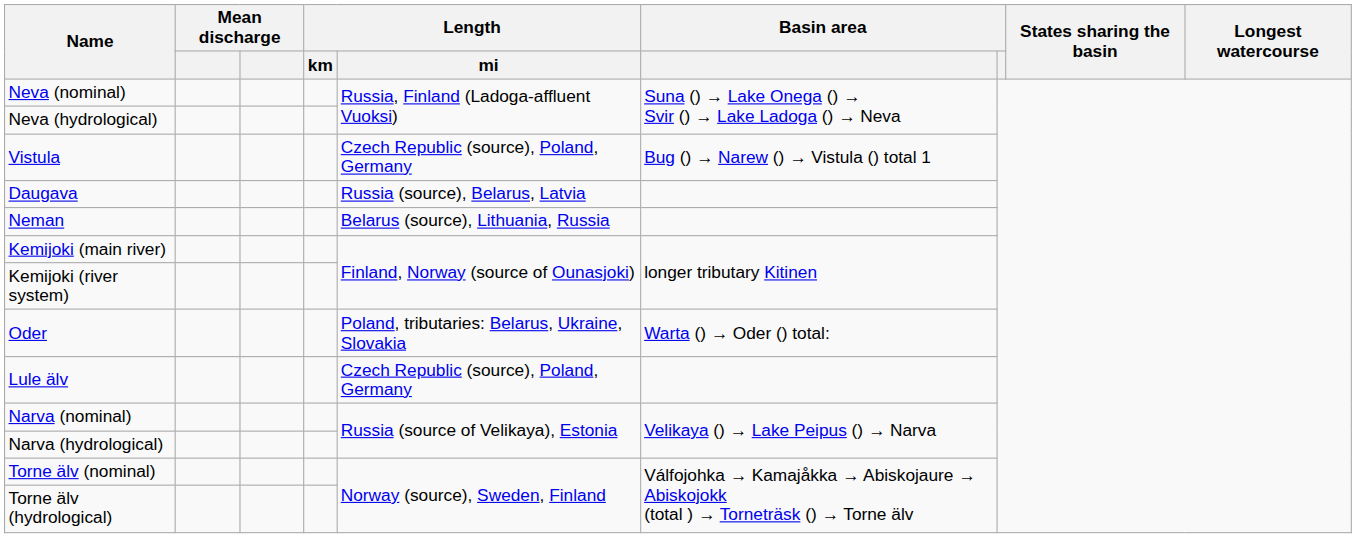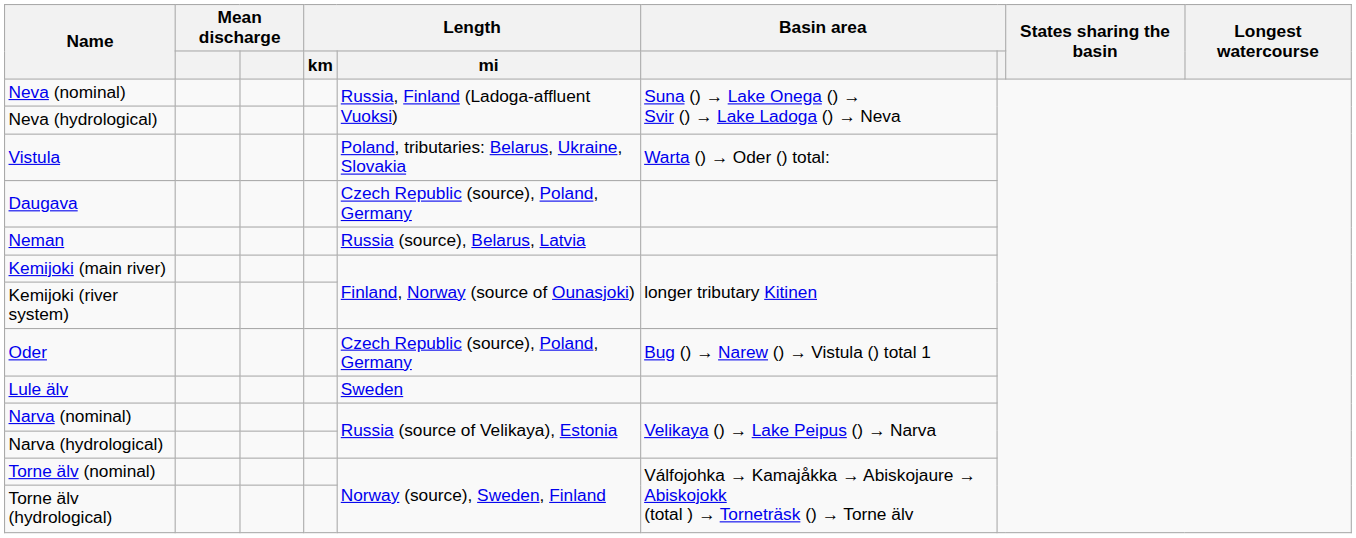(469, 156) Czech Republic (source), Poland, Germany -> (481, 156) Poland, tributaries: Belarus, Ukraine, Slovakia
(788, 156) Bug () → Narew () → Vistula () total 1 -> (737, 156) Warta () → Oder () total:
(463, 194) Russia (source), Belarus, Latvia -> (469, 203) Czech Republic (source), Poland, Germany
(475, 221) Belarus (source), Lithuania, Russia -> (463, 240) Russia (source), Belarus, Latvia
(481, 332) Poland, tributaries: Belarus, Ukraine, Slovakia -> (469, 352) Czech Republic (source), Poland, Germany
(737, 332) Warta () → Oder () total: -> (788, 352) Bug () → Narew () → Vistula () total 1
(469, 379) Czech Republic (source), Poland, Germany -> (372, 389) Sweden
